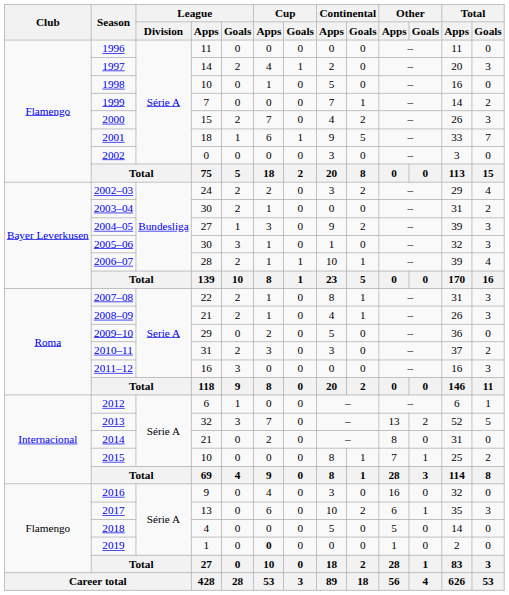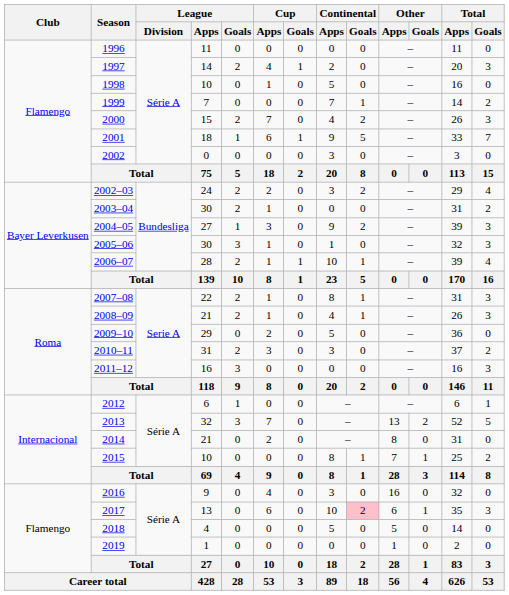(363, 510) no background -> (363, 510) pink background
(269, 546) bold -> (269, 546) normal
